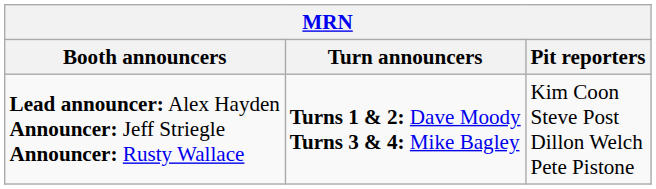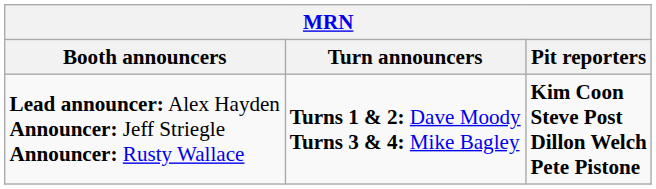(587, 129) normal -> (589, 129) bold
